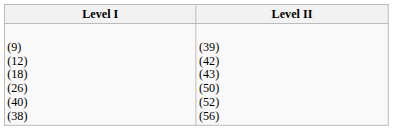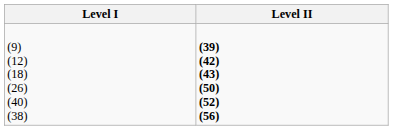(209, 81) normal -> (209, 81) bold
